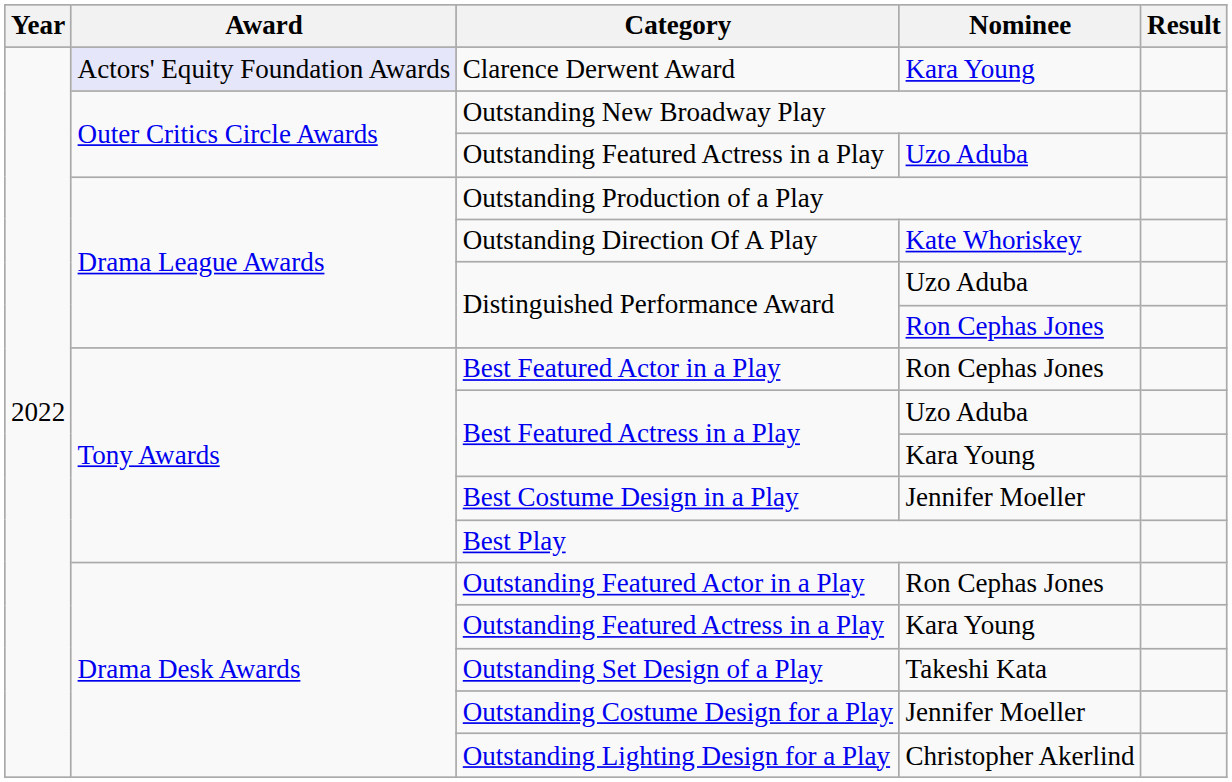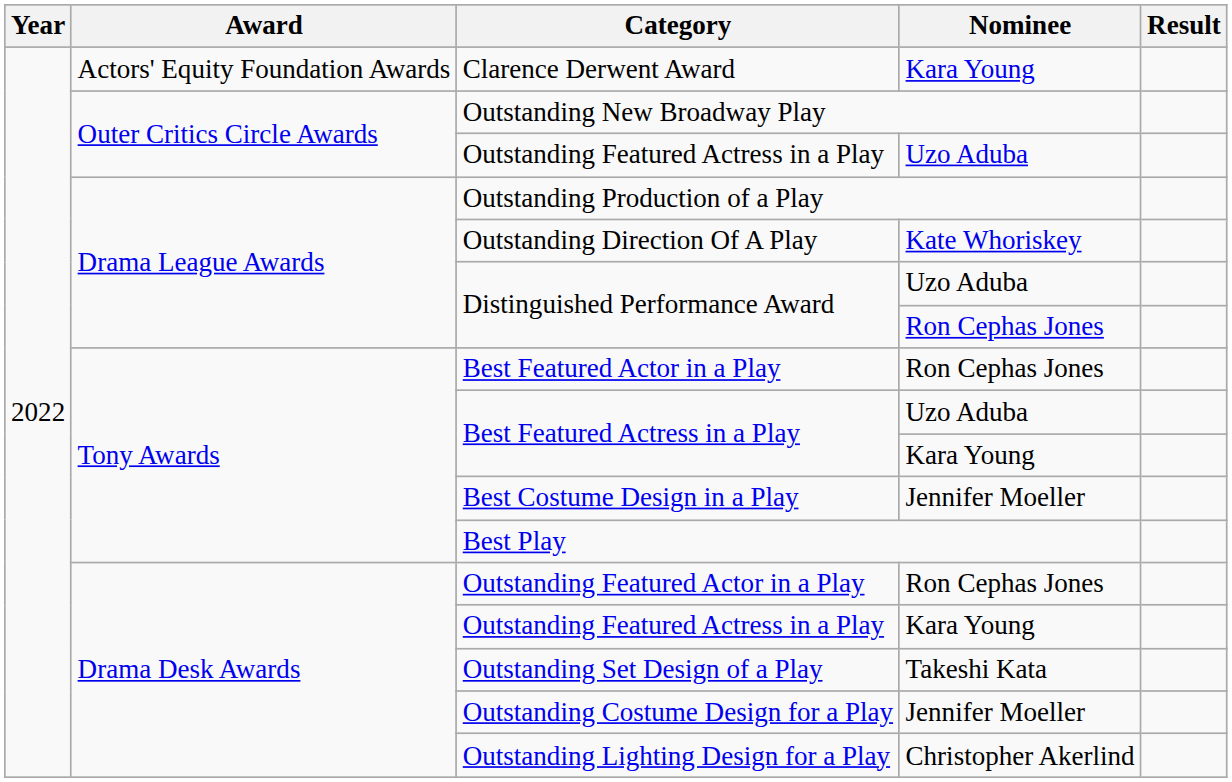(264, 68) lavender background -> (264, 68) no background
